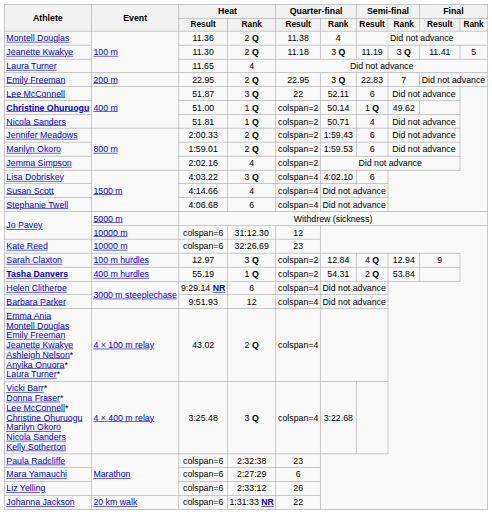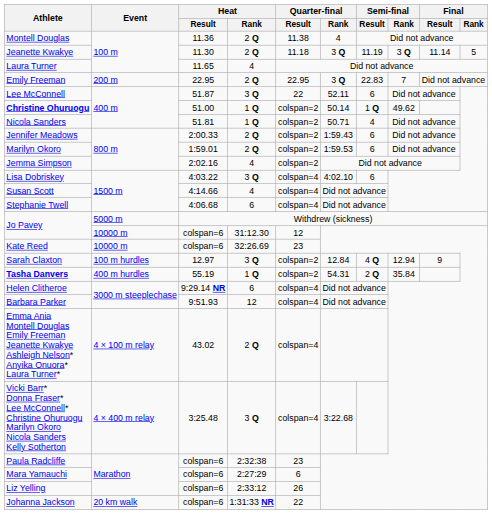(440, 52) 11.41 -> (440, 52) 11.14
(404, 275) 53.84 -> (404, 275) 35.84
